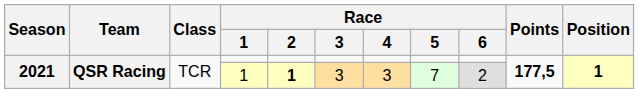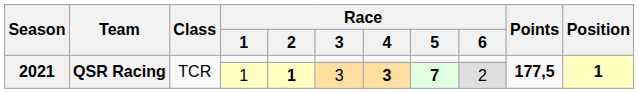(387, 75) normal -> (387, 75) bold
(435, 75) normal -> (435, 75) bold
